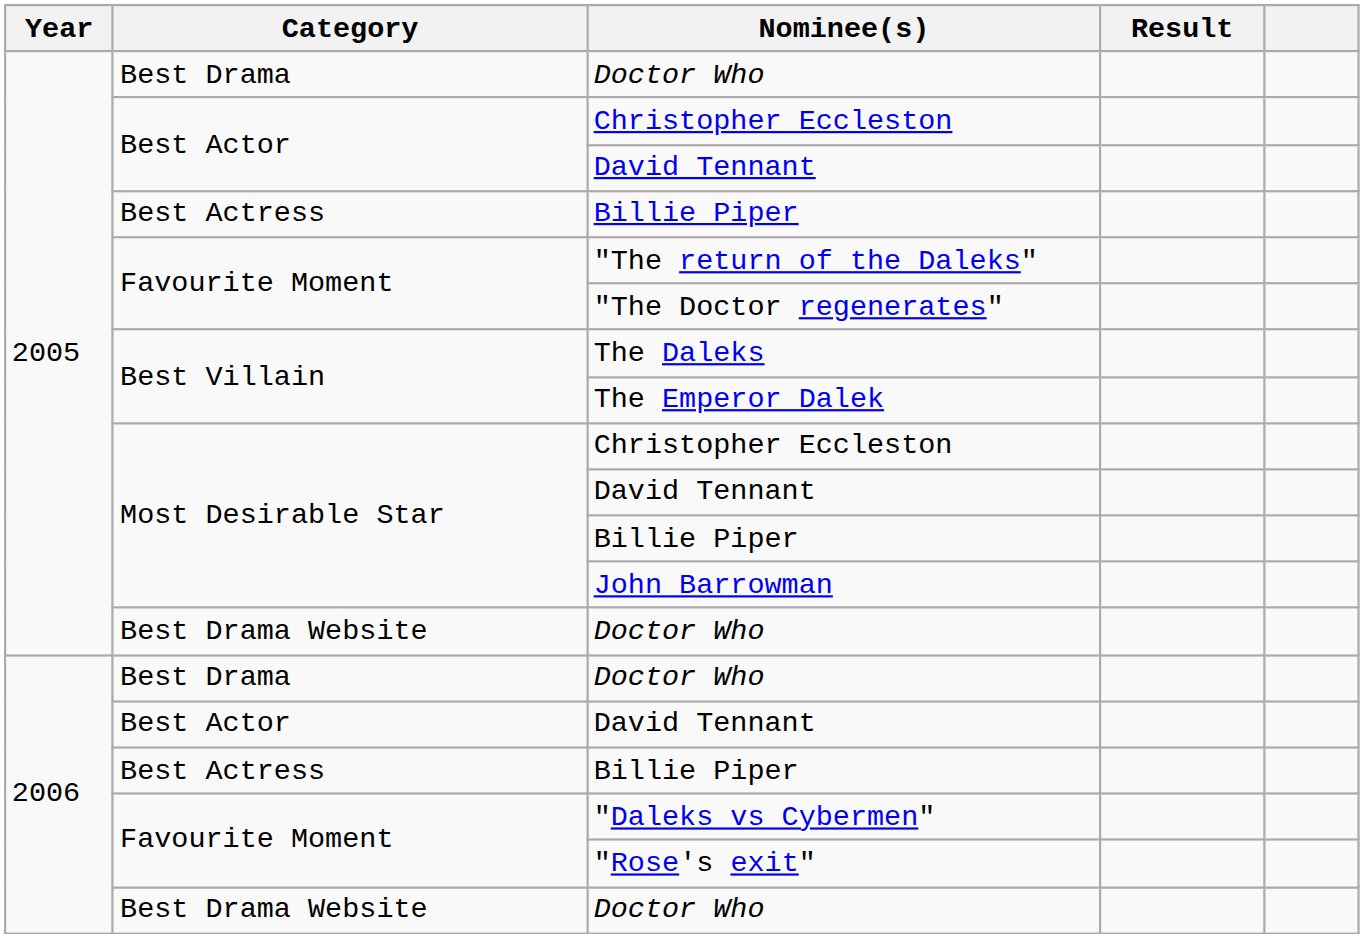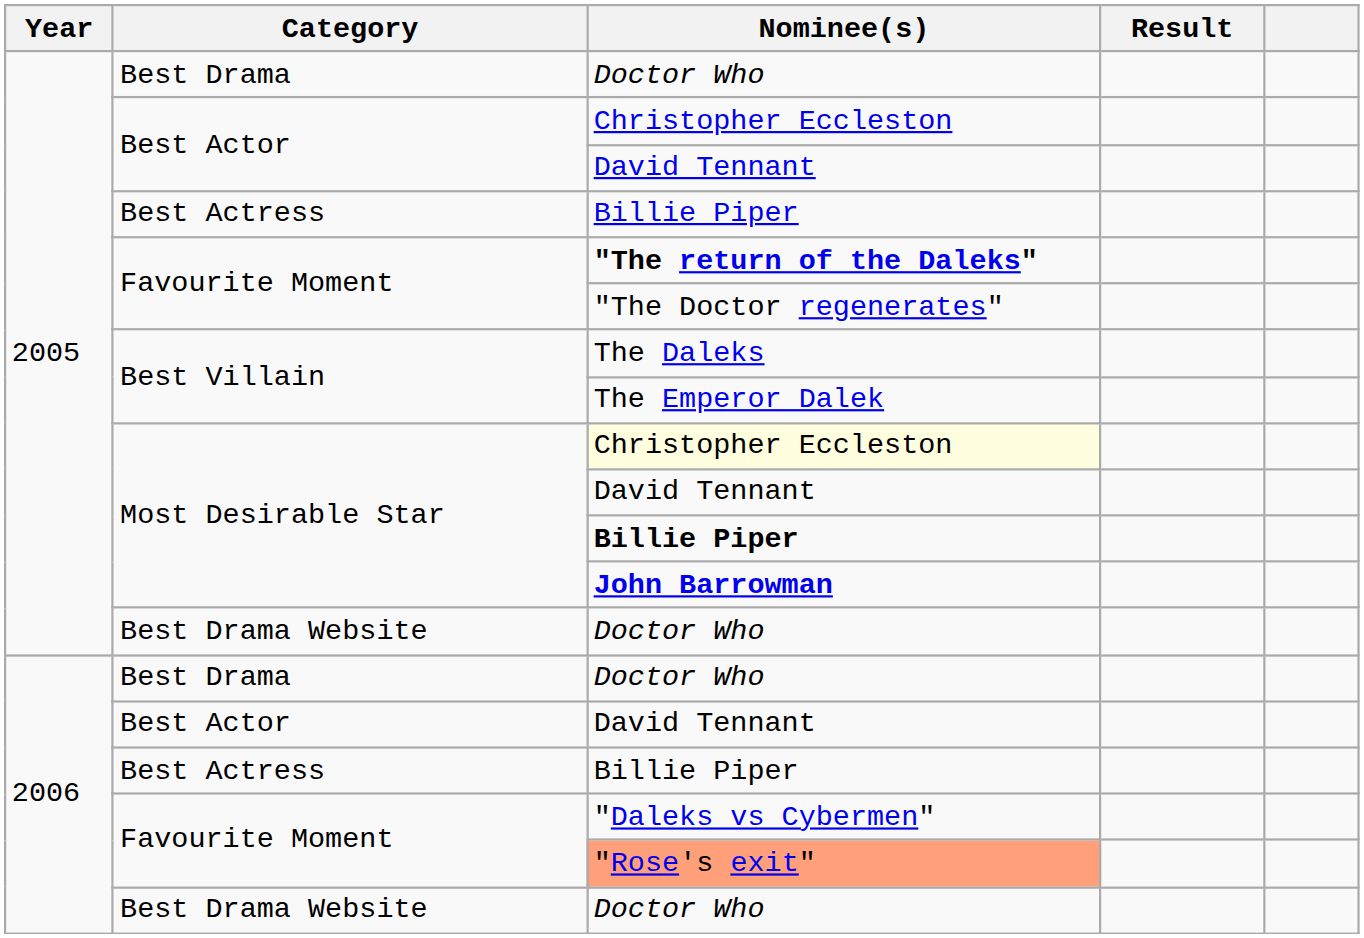(816, 260) normal -> (816, 260) bold
(773, 446) no background -> (773, 446) lightyellow background
(696, 539) normal -> (696, 539) bold
(713, 585) normal -> (713, 585) bold
(705, 864) no background -> (705, 864) lightsalmon background
